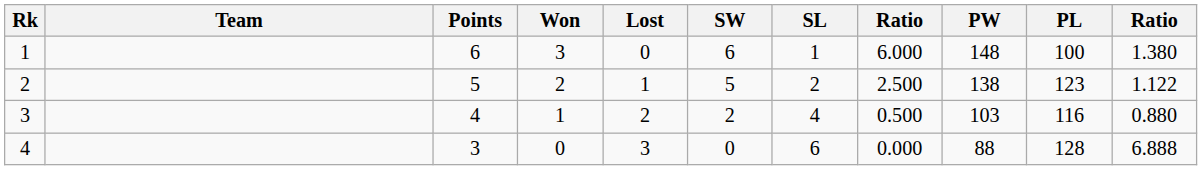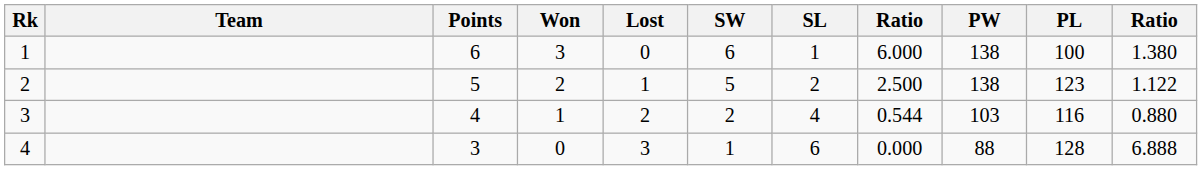(985, 52) 148 -> (985, 52) 138
(900, 116) 0.500 -> (900, 116) 0.544
(730, 148) 0 -> (730, 148) 1
